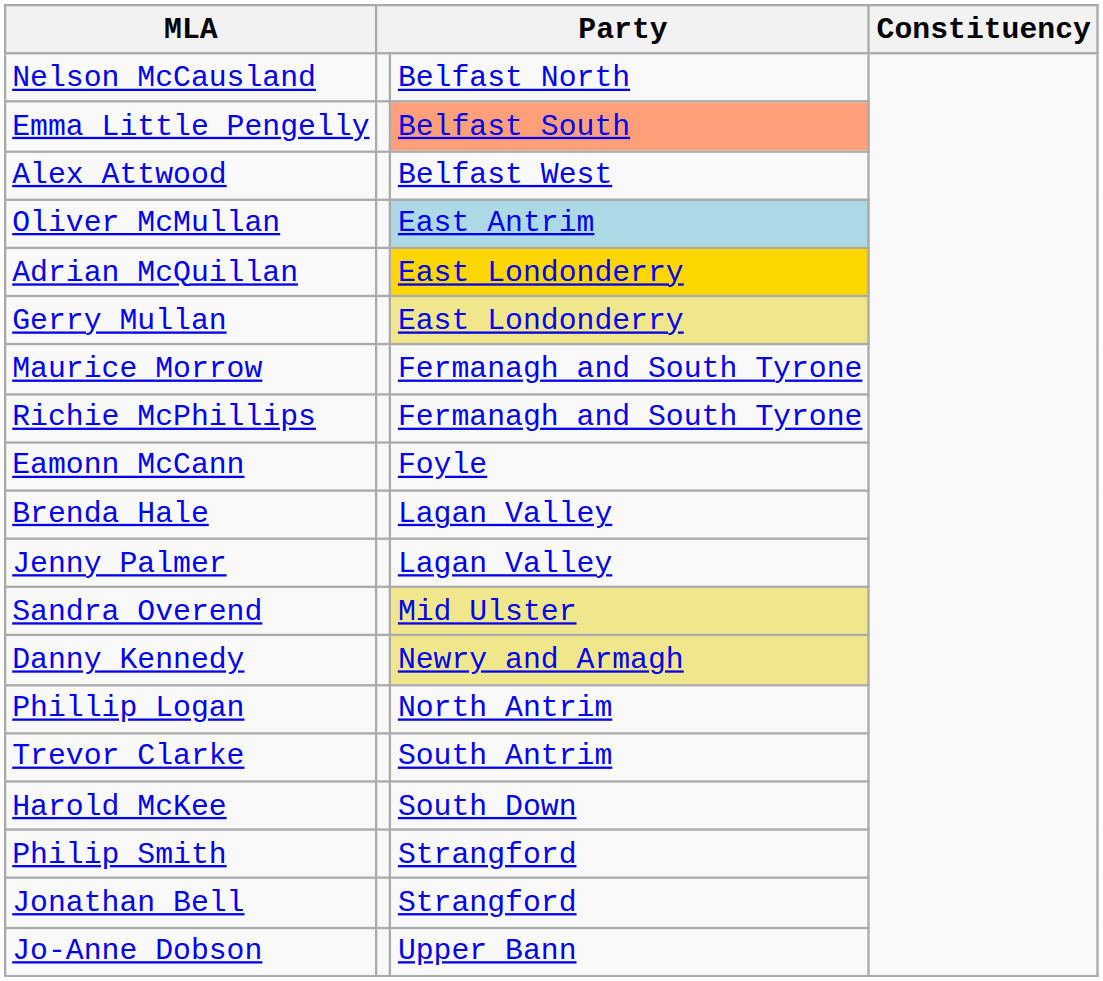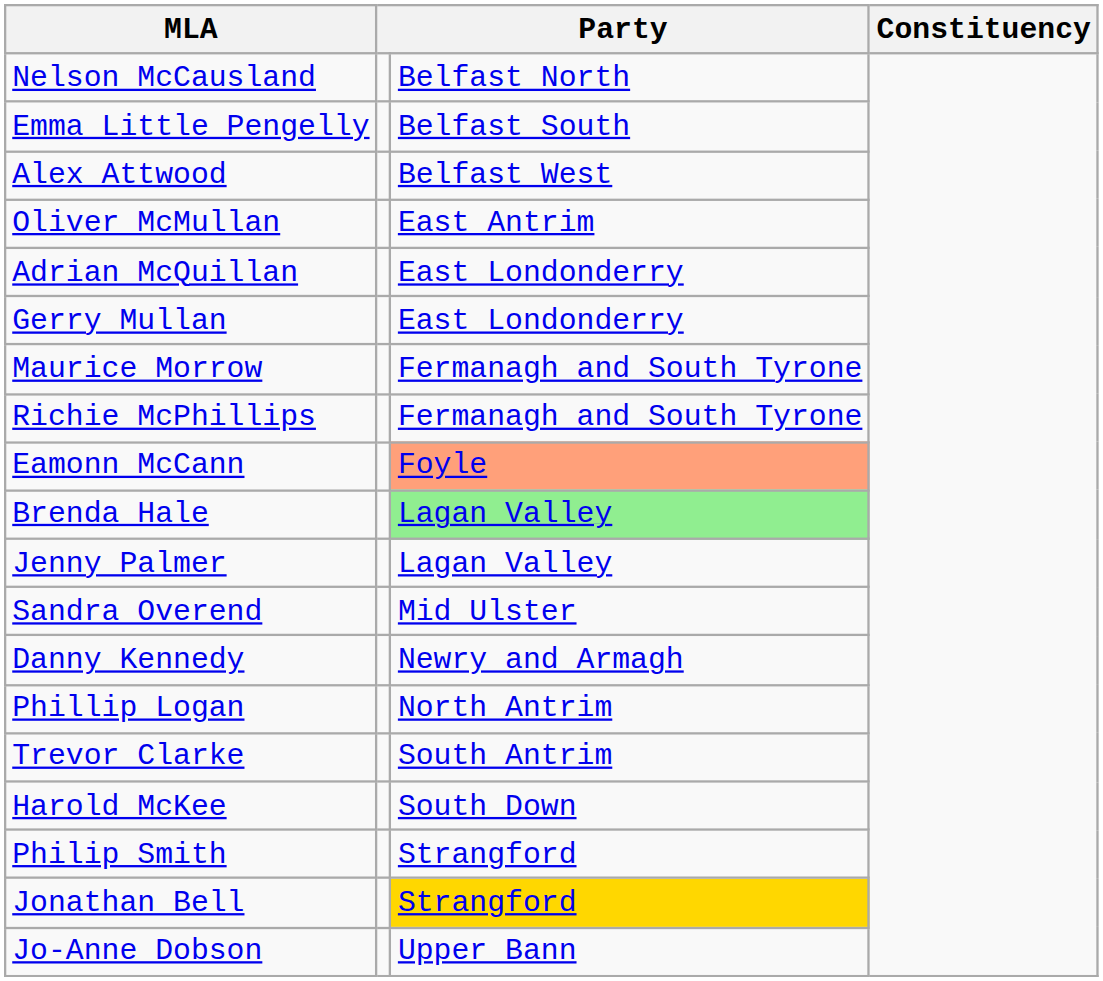(514, 126) lightsalmon background -> (514, 126) no background
(496, 223) lightblue background -> (496, 223) no background
(541, 272) gold background -> (541, 272) no background
(541, 321) khaki background -> (541, 321) no background
(443, 466) no background -> (443, 466) lightsalmon background
(505, 515) no background -> (505, 515) lightgreen background
(487, 612) khaki background -> (487, 612) no background
(541, 660) khaki background -> (541, 660) no background
(487, 903) no background -> (487, 903) gold background
